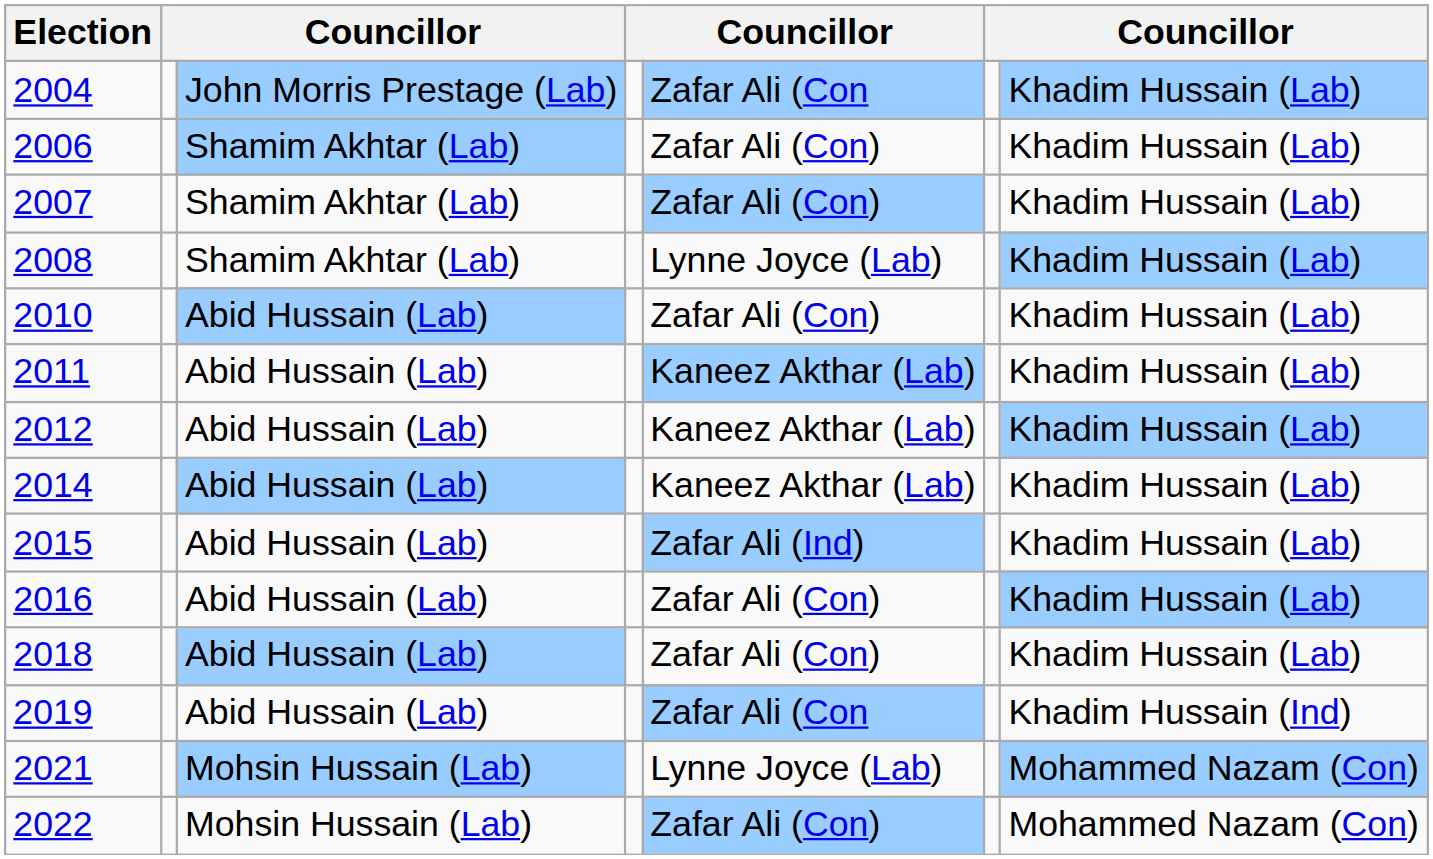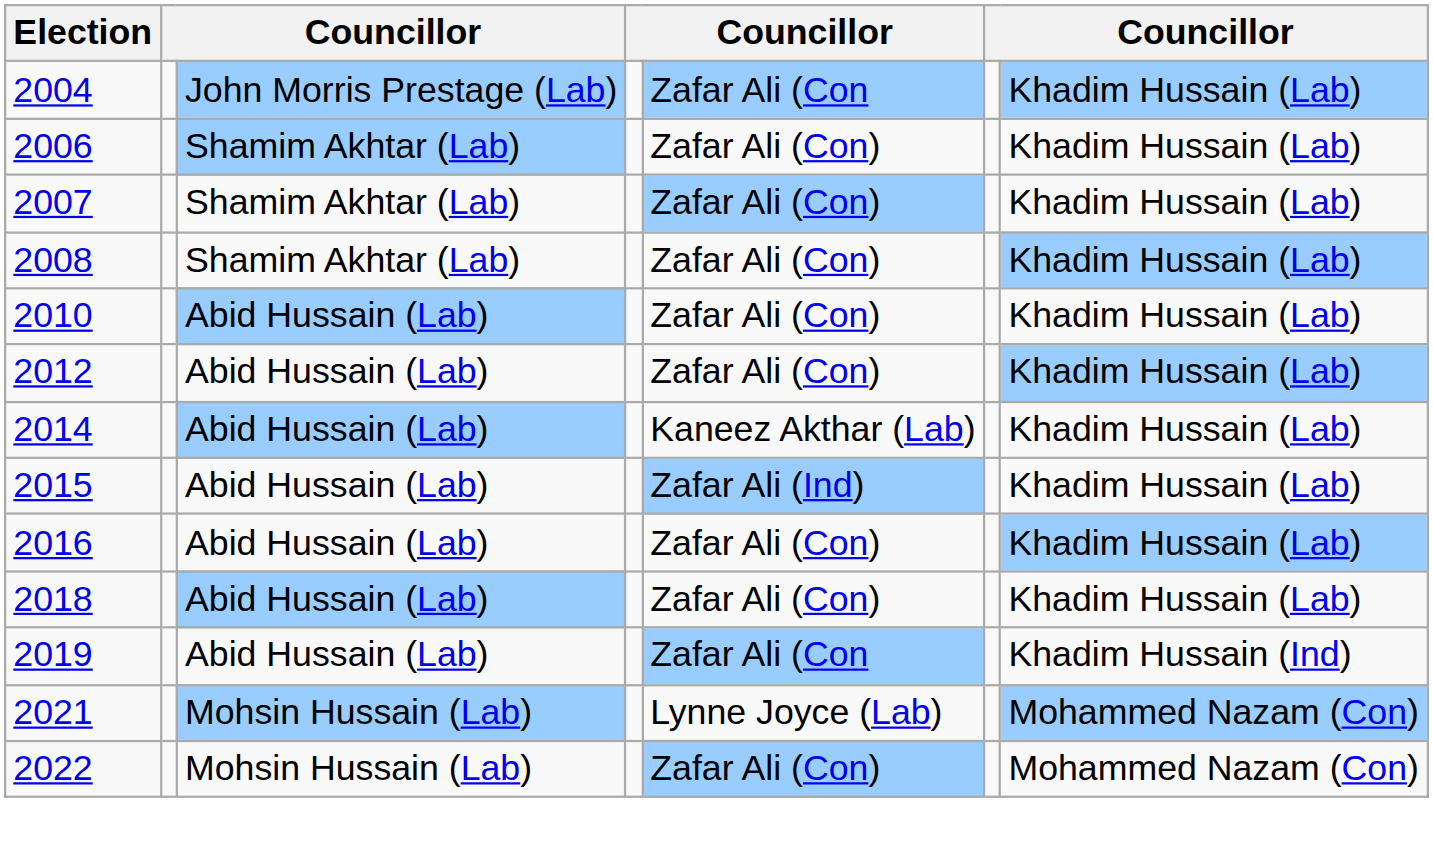(796, 259) Lynne Joyce (Lab) -> (765, 259) Zafar Ali (Con)
- row: (52, 372)
(813, 428) Kaneez Akthar (Lab) -> (765, 372) Zafar Ali (Con)
